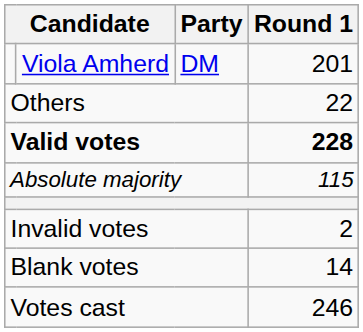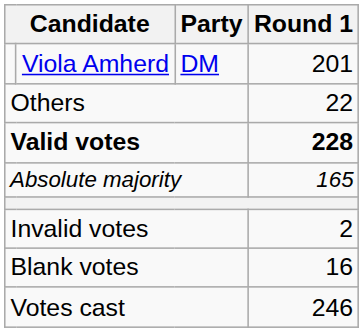(336, 180) 115 -> (335, 180) 165
(339, 267) 14 -> (339, 267) 16
